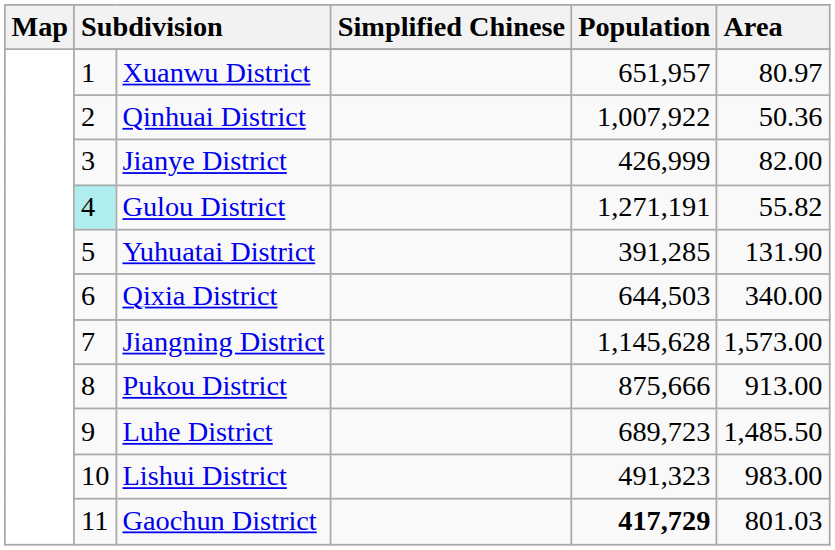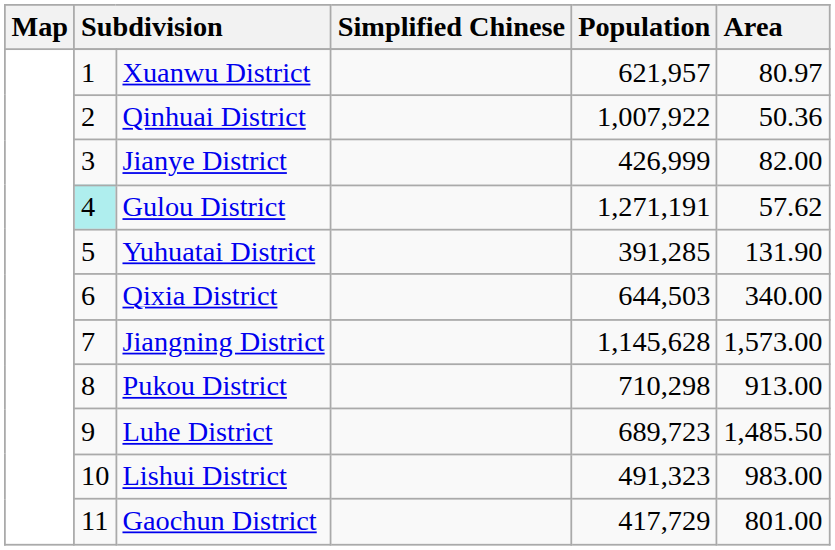(664, 71) 651,957 -> (664, 71) 621,957
(791, 206) 55.82 -> (791, 206) 57.62
(664, 386) 875,666 -> (664, 386) 710,298
(664, 521) bold -> (664, 521) normal
(784, 521) 801.03 -> (784, 521) 801.00
